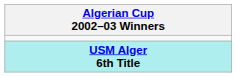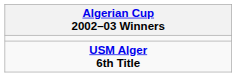(118, 56) paleturquoise background -> (118, 56) no background
